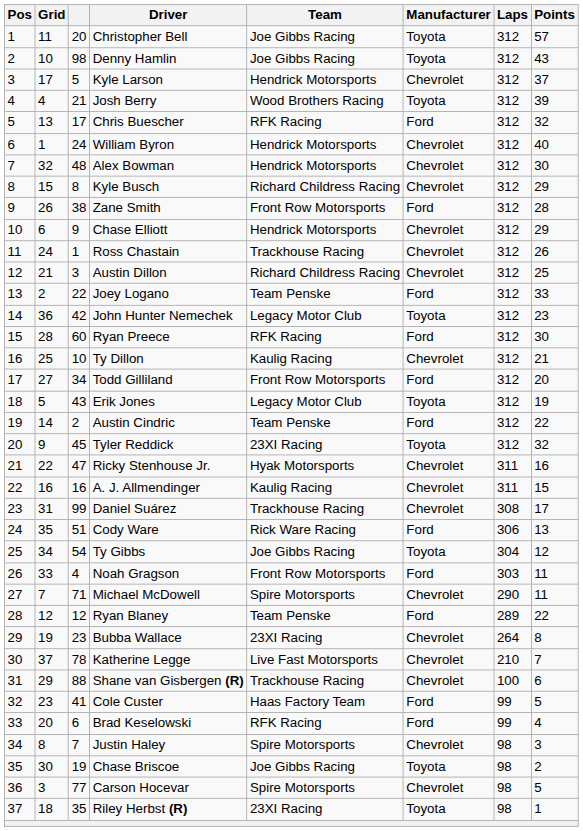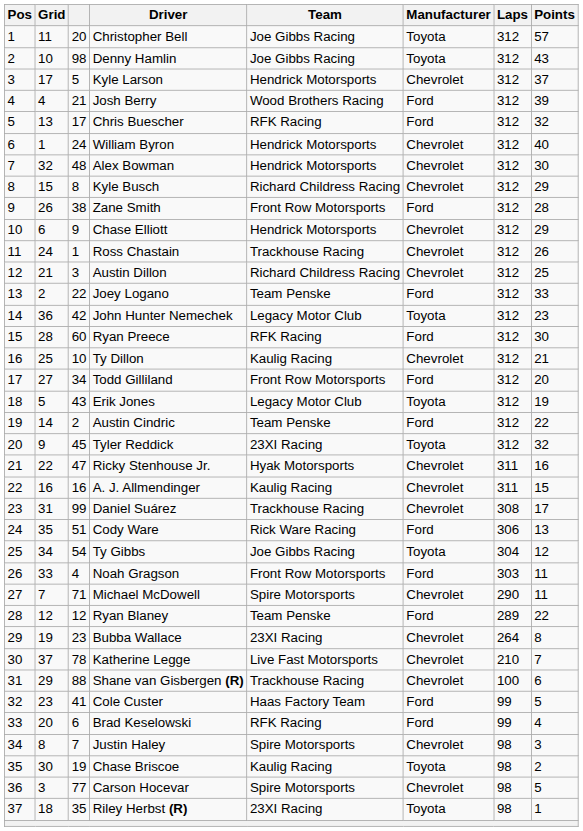(426, 100) Toyota -> (420, 100) Ford
(302, 766) Joe Gibbs Racing -> (291, 766) Kaulig Racing
